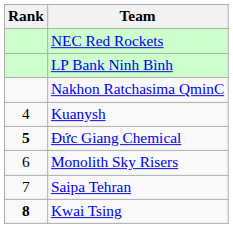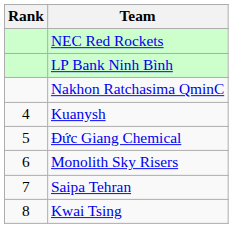(26, 138) bold -> (26, 138) normal
(26, 211) bold -> (26, 211) normal
